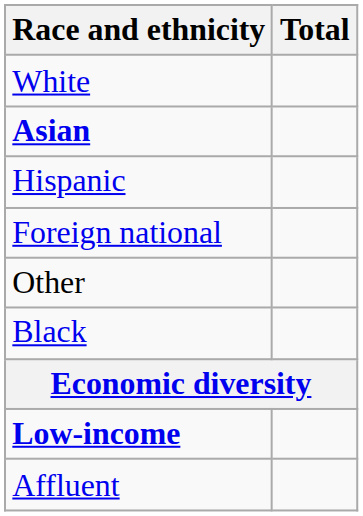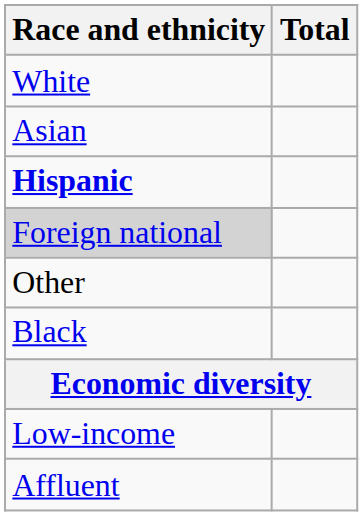(51, 130) bold -> (49, 130) normal
(69, 181) normal -> (72, 181) bold
(117, 231) no background -> (117, 231) lightgrey background
(96, 433) bold -> (94, 433) normal
